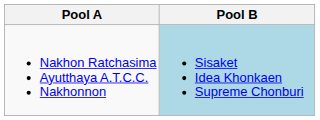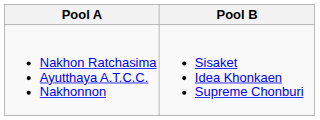(237, 77) lightblue background -> (237, 77) no background
